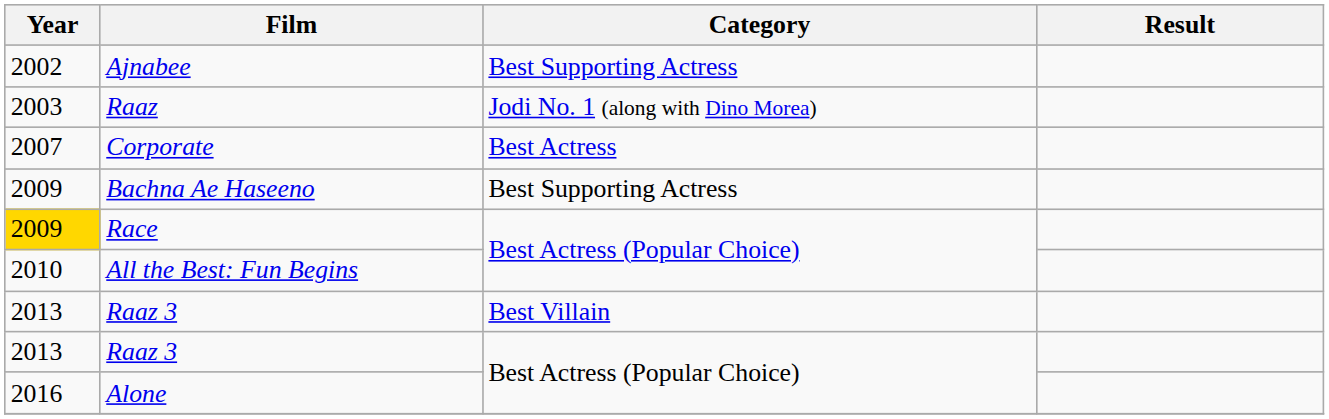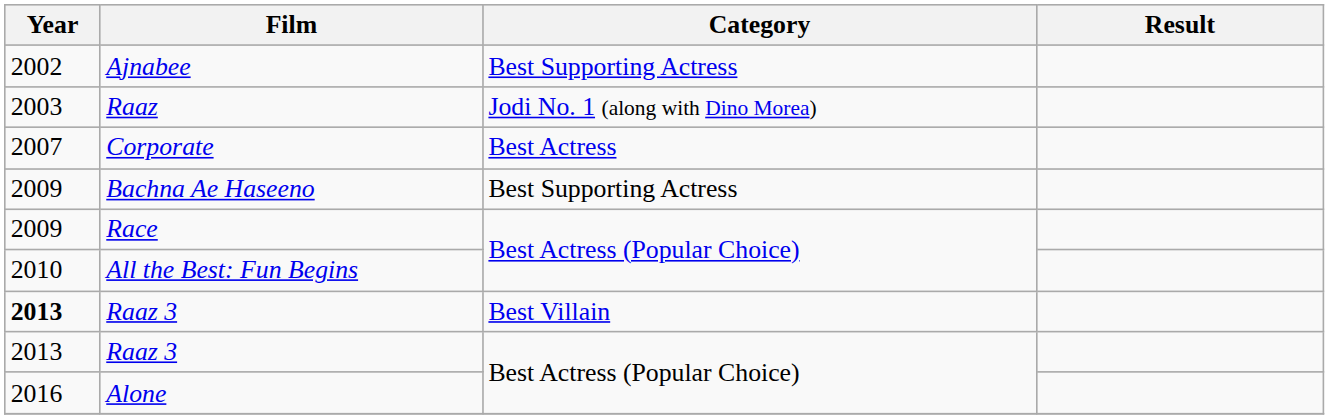(37, 229) gold background -> (37, 229) no background
(37, 310) normal -> (37, 310) bold
